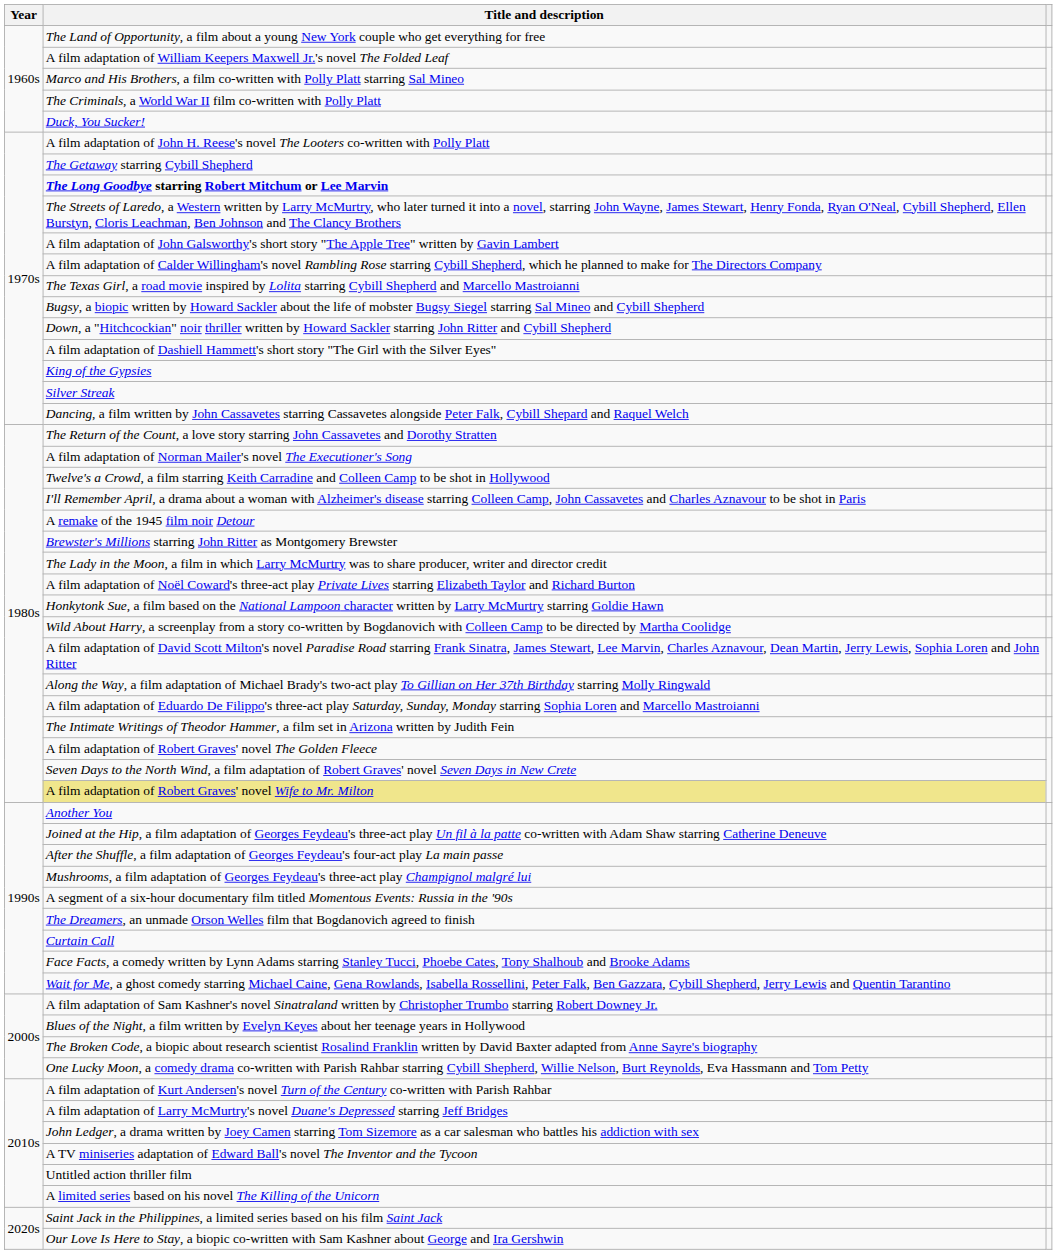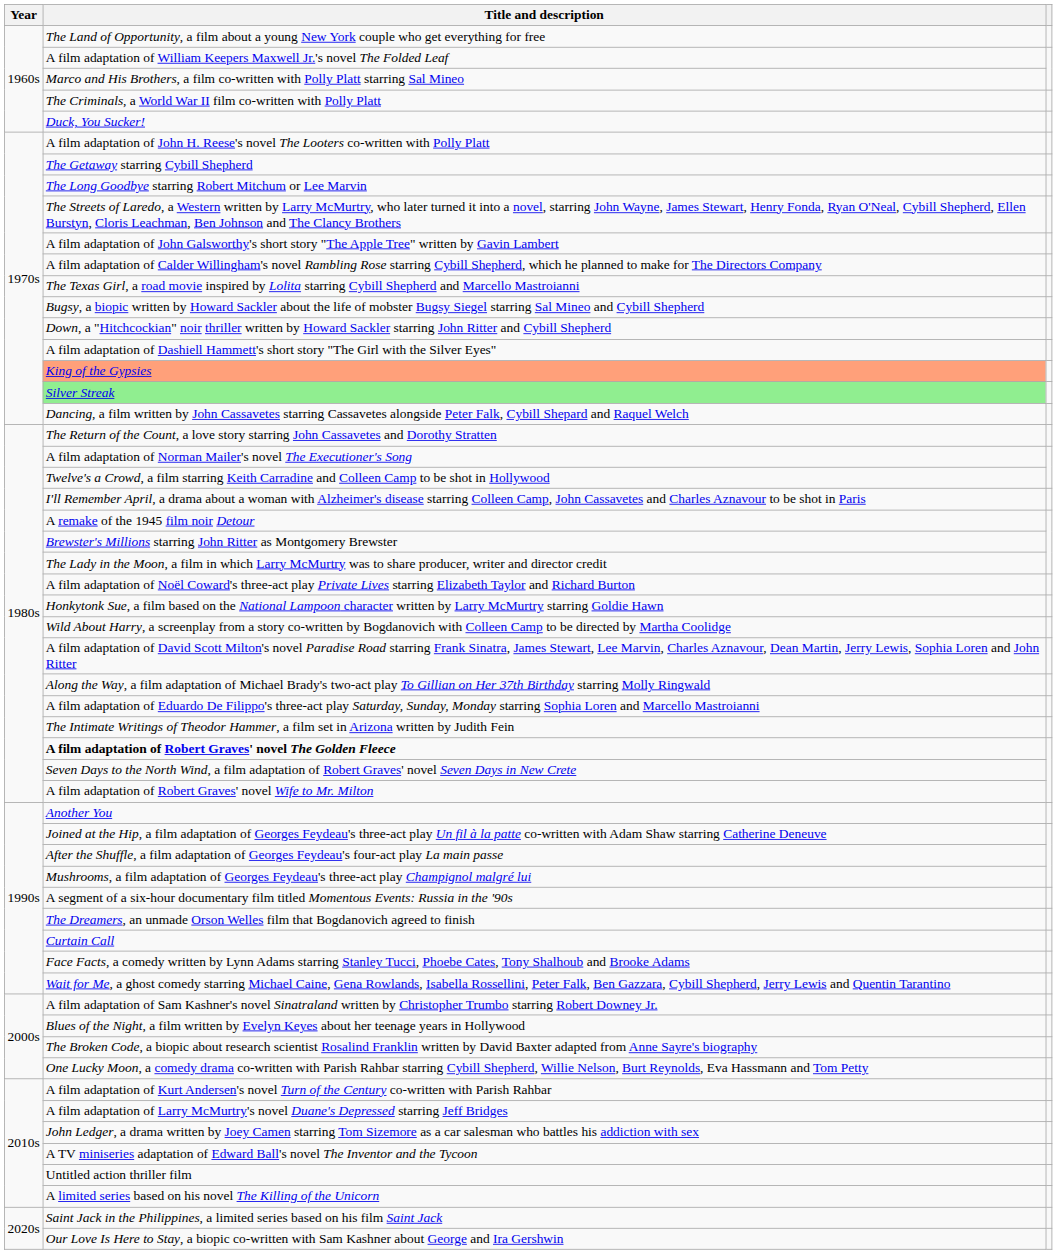(217, 185) bold -> (206, 185) normal
(99, 371) no background -> (99, 371) lightsalmon background
(80, 392) no background -> (80, 392) lightgreen background
(211, 748) normal -> (221, 748) bold
(210, 791) khaki background -> (210, 791) no background
